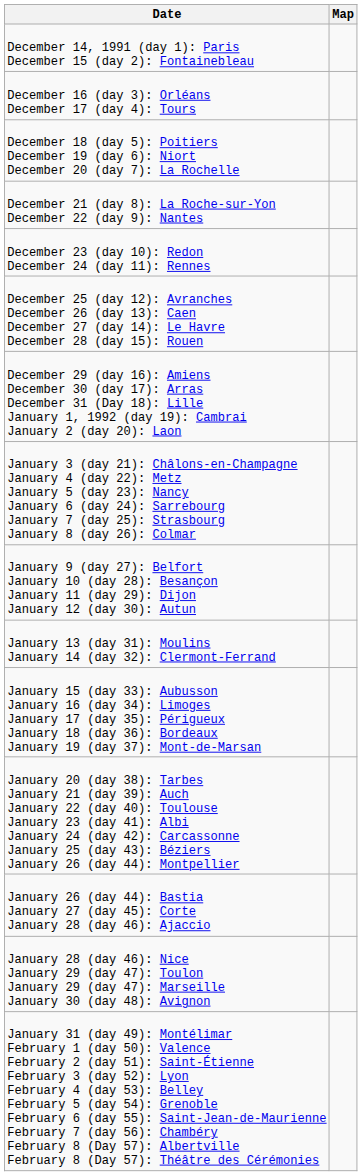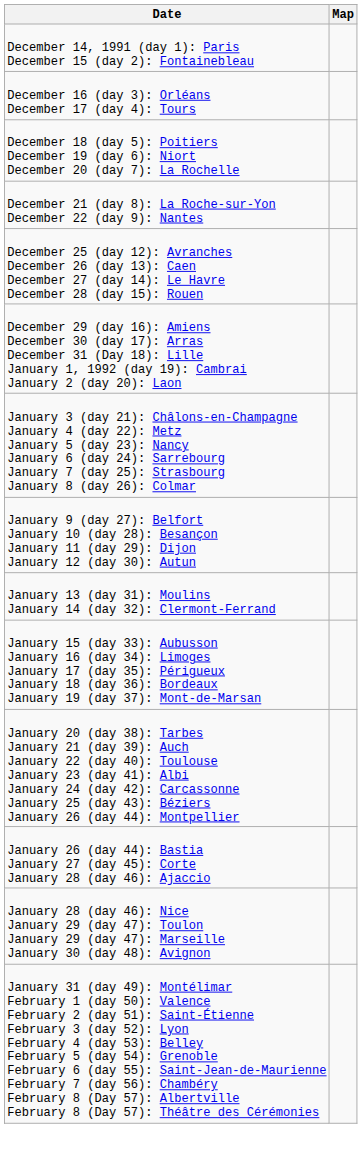- row: (109, 259)
